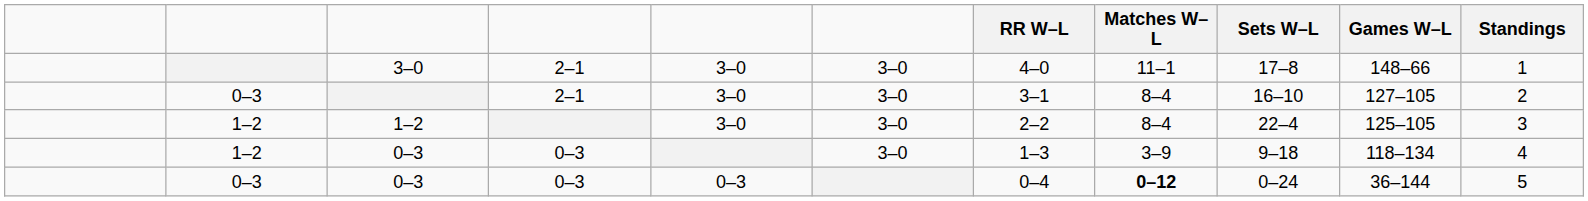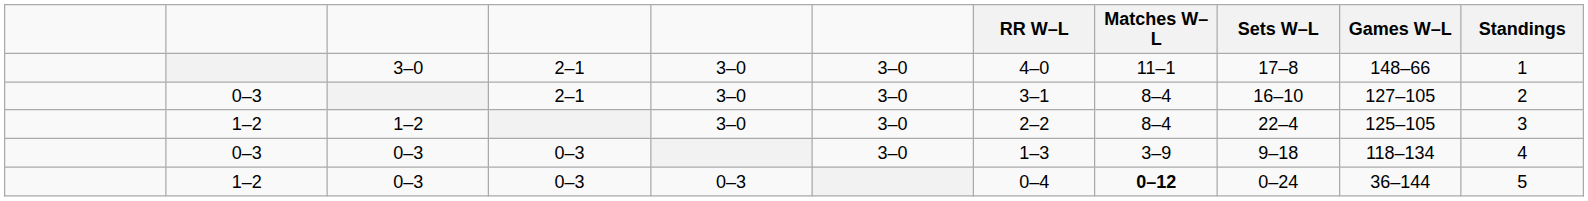(247, 153) 1–2 -> (247, 153) 0–3
(247, 181) 0–3 -> (247, 181) 1–2
